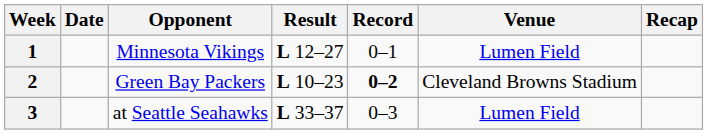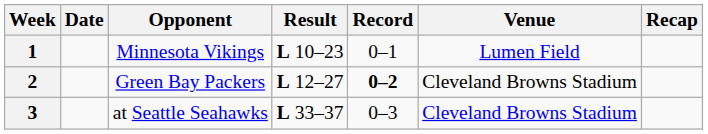(310, 50) L 12–27 -> (310, 50) L 10–23
(310, 81) L 10–23 -> (310, 81) L 12–27
(530, 112) Lumen Field -> (530, 112) Cleveland Browns Stadium
